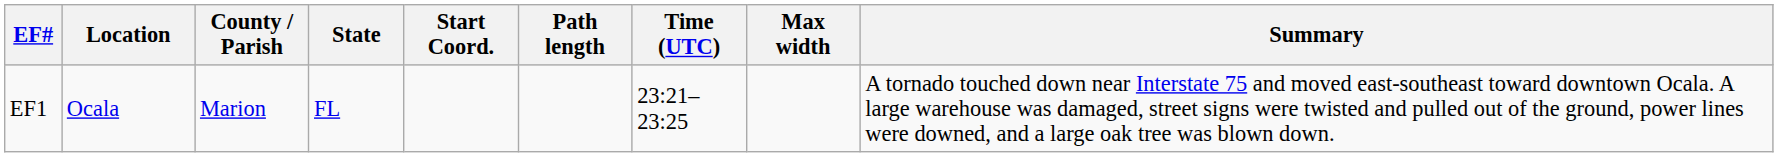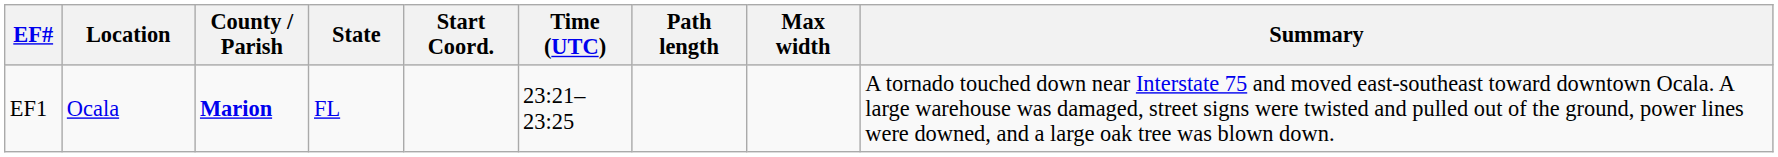columns swapped: (689, 34) <-> (575, 34)
(233, 108) normal -> (236, 108) bold
